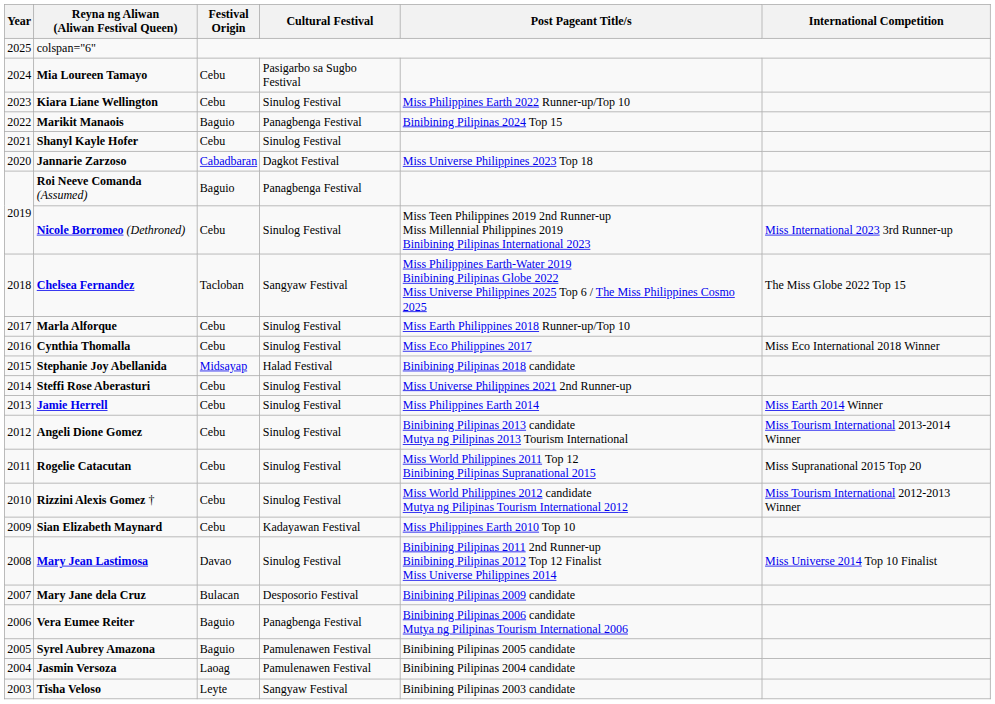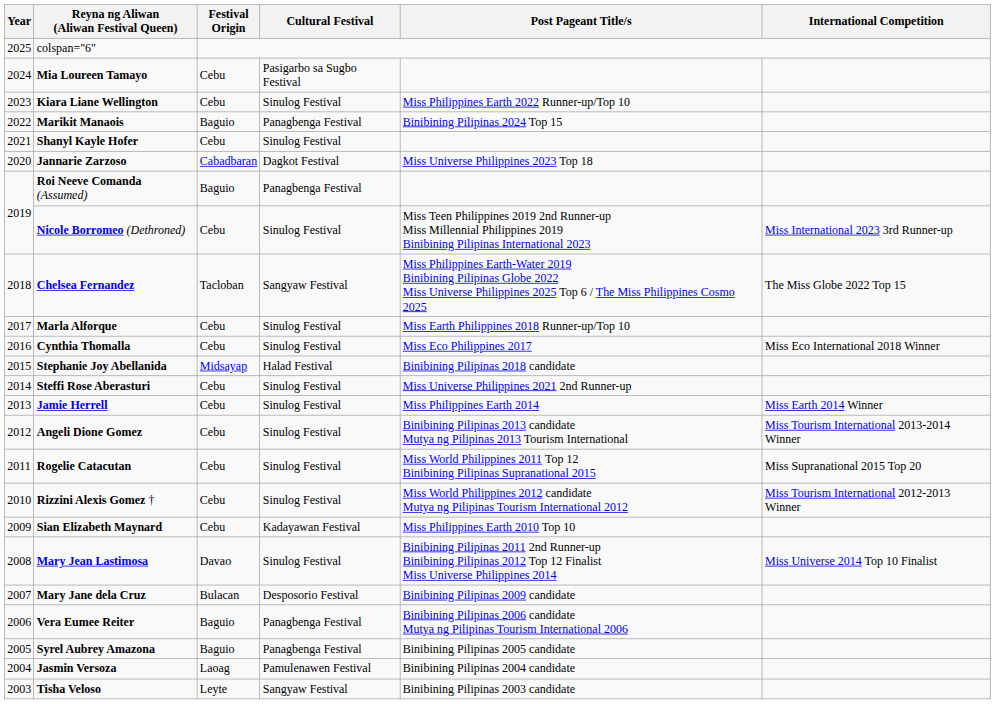(317, 649) Pamulenawen Festival -> (312, 649) Panagbenga Festival
